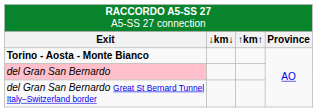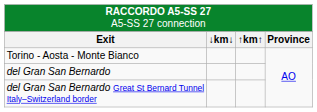(78, 55) bold -> (73, 55) normal
(58, 71) pink background -> (58, 71) no background
